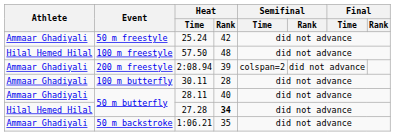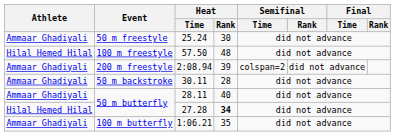(226, 39) 42 -> (226, 39) 30
(135, 81) 100 m butterfly -> (135, 81) 50 m backstroke
(135, 123) 50 m backstroke -> (135, 123) 100 m butterfly
